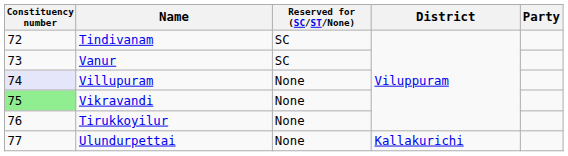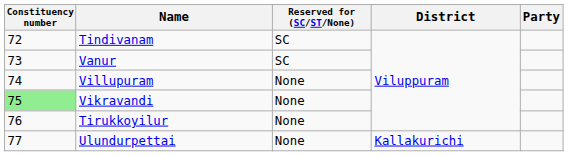(15, 80) lavender background -> (15, 80) no background
